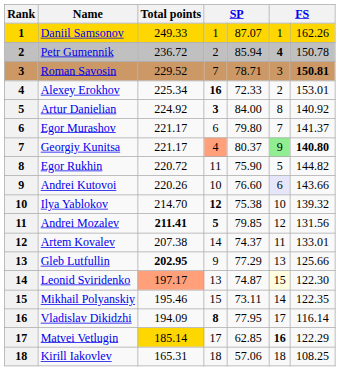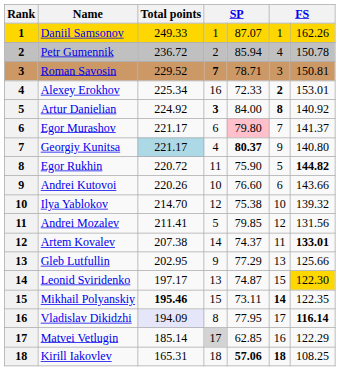(280, 52) bold -> (280, 52) normal
(215, 71) normal -> (215, 71) bold
(312, 71) bold -> (312, 71) normal
(215, 90) bold -> (215, 90) normal
(280, 90) normal -> (280, 90) bold
(280, 109) normal -> (280, 109) bold
(248, 128) no background -> (248, 128) pink background
(171, 147) no background -> (171, 147) lightblue background
(215, 147) lightsalmon background -> (215, 147) no background
(248, 147) normal -> (248, 147) bold
(280, 147) lightgreen background -> (280, 147) no background
(312, 147) bold -> (312, 147) normal
(312, 166) normal -> (312, 166) bold
(280, 185) lavender background -> (280, 185) no background
(215, 204) bold -> (215, 204) normal
(171, 223) bold -> (171, 223) normal
(215, 223) bold -> (215, 223) normal
(312, 242) normal -> (312, 242) bold
(171, 261) bold -> (171, 261) normal
(171, 280) lightsalmon background -> (171, 280) no background
(280, 280) lightyellow background -> (280, 280) no background
(312, 280) no background -> (312, 280) gold background
(171, 299) normal -> (171, 299) bold
(280, 299) normal -> (280, 299) bold
(171, 318) no background -> (171, 318) lavender background
(215, 318) bold -> (215, 318) normal
(312, 318) normal -> (312, 318) bold
(171, 337) gold background -> (171, 337) no background
(215, 337) no background -> (215, 337) lightgrey background
(280, 337) bold -> (280, 337) normal
(248, 356) normal -> (248, 356) bold
(280, 356) normal -> (280, 356) bold
